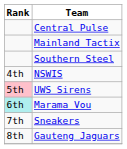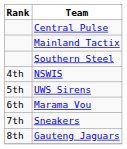(15, 89) pink background -> (15, 89) no background
(15, 105) paleturquoise background -> (15, 105) no background
